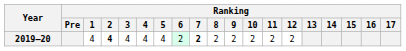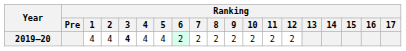(110, 39) bold -> (110, 39) normal
(128, 39) normal -> (128, 39) bold
(198, 39) bold -> (198, 39) normal
